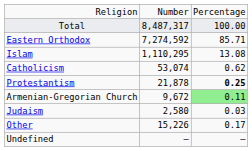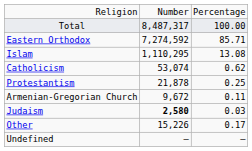(235, 82) bold -> (235, 82) normal
(235, 97) lightgreen background -> (235, 97) no background
(176, 111) normal -> (176, 111) bold
